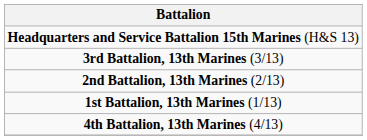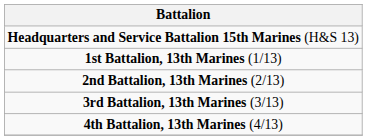(183, 59) 3rd Battalion, 13th Marines (3/13) -> (183, 59) 1st Battalion, 13th Marines (1/13)
(183, 102) 1st Battalion, 13th Marines (1/13) -> (183, 102) 3rd Battalion, 13th Marines (3/13)
